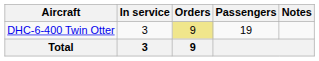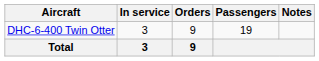(193, 30) khaki background -> (193, 30) no background
